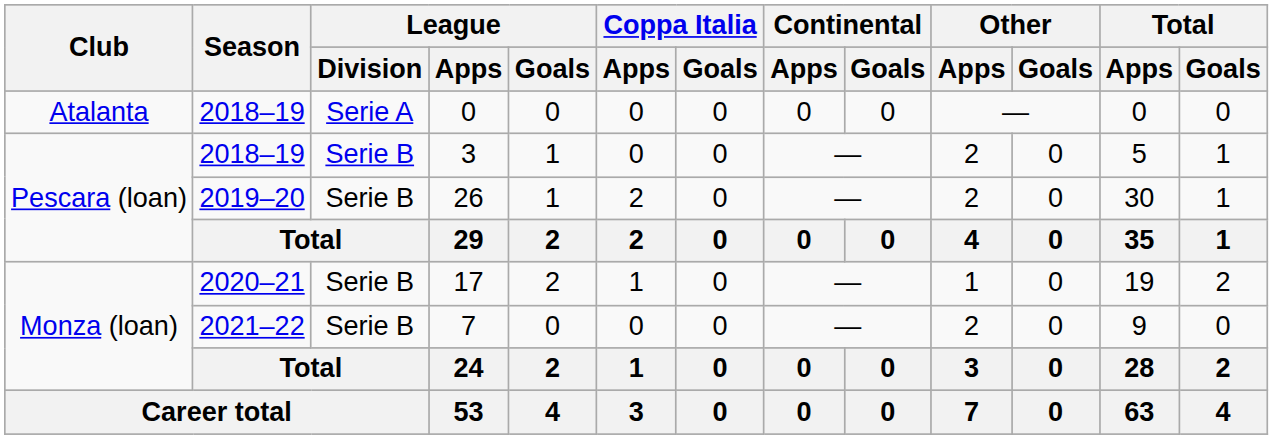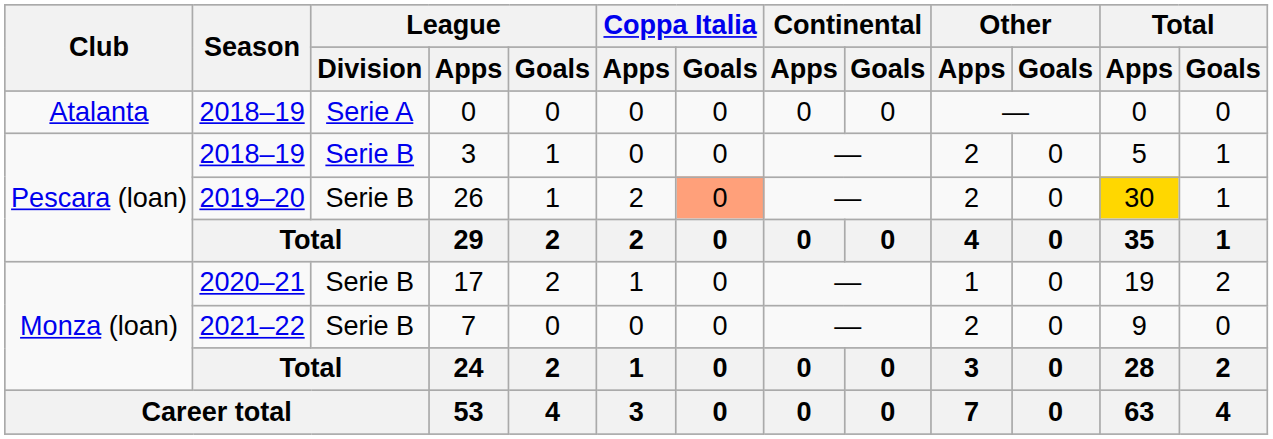(720, 197) no background -> (720, 197) lightsalmon background
(1139, 197) no background -> (1139, 197) gold background
